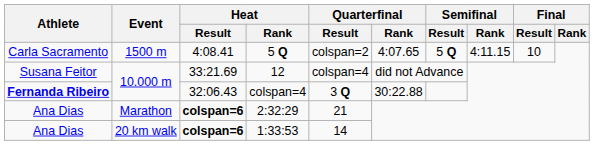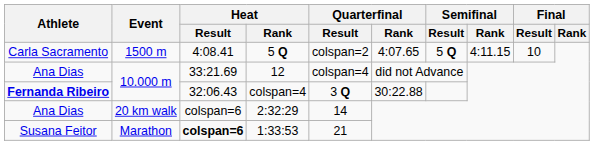(58, 72) Susana Feitor -> (58, 72) Ana Dias
(146, 111) Marathon -> (146, 111) 20 km walk
(213, 111) bold -> (213, 111) normal
(340, 111) 21 -> (340, 111) 14
(58, 131) Ana Dias -> (58, 131) Susana Feitor
(146, 131) 20 km walk -> (146, 131) Marathon
(340, 131) 14 -> (340, 131) 21
